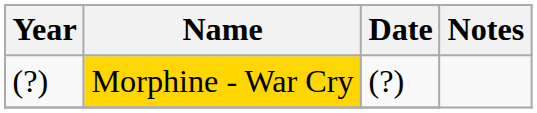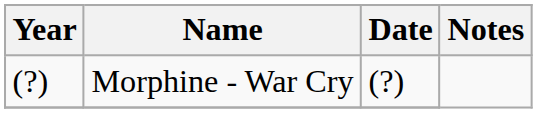(223, 81) gold background -> (223, 81) no background
